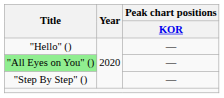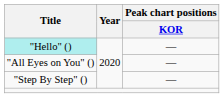(51, 46) no background -> (51, 46) paleturquoise background
(51, 63) lightgreen background -> (51, 63) no background
